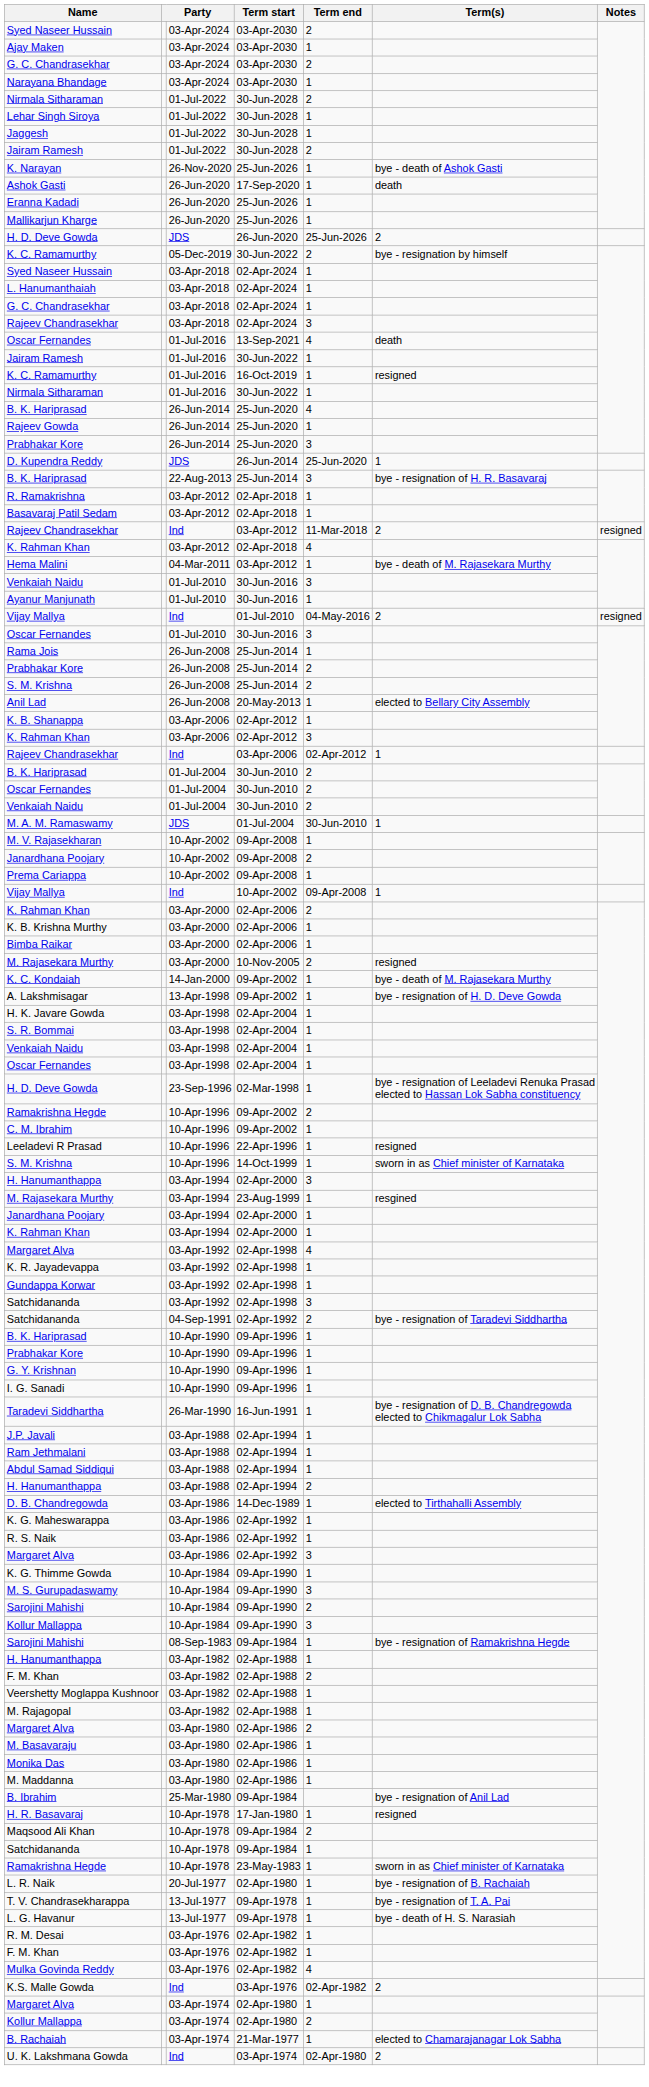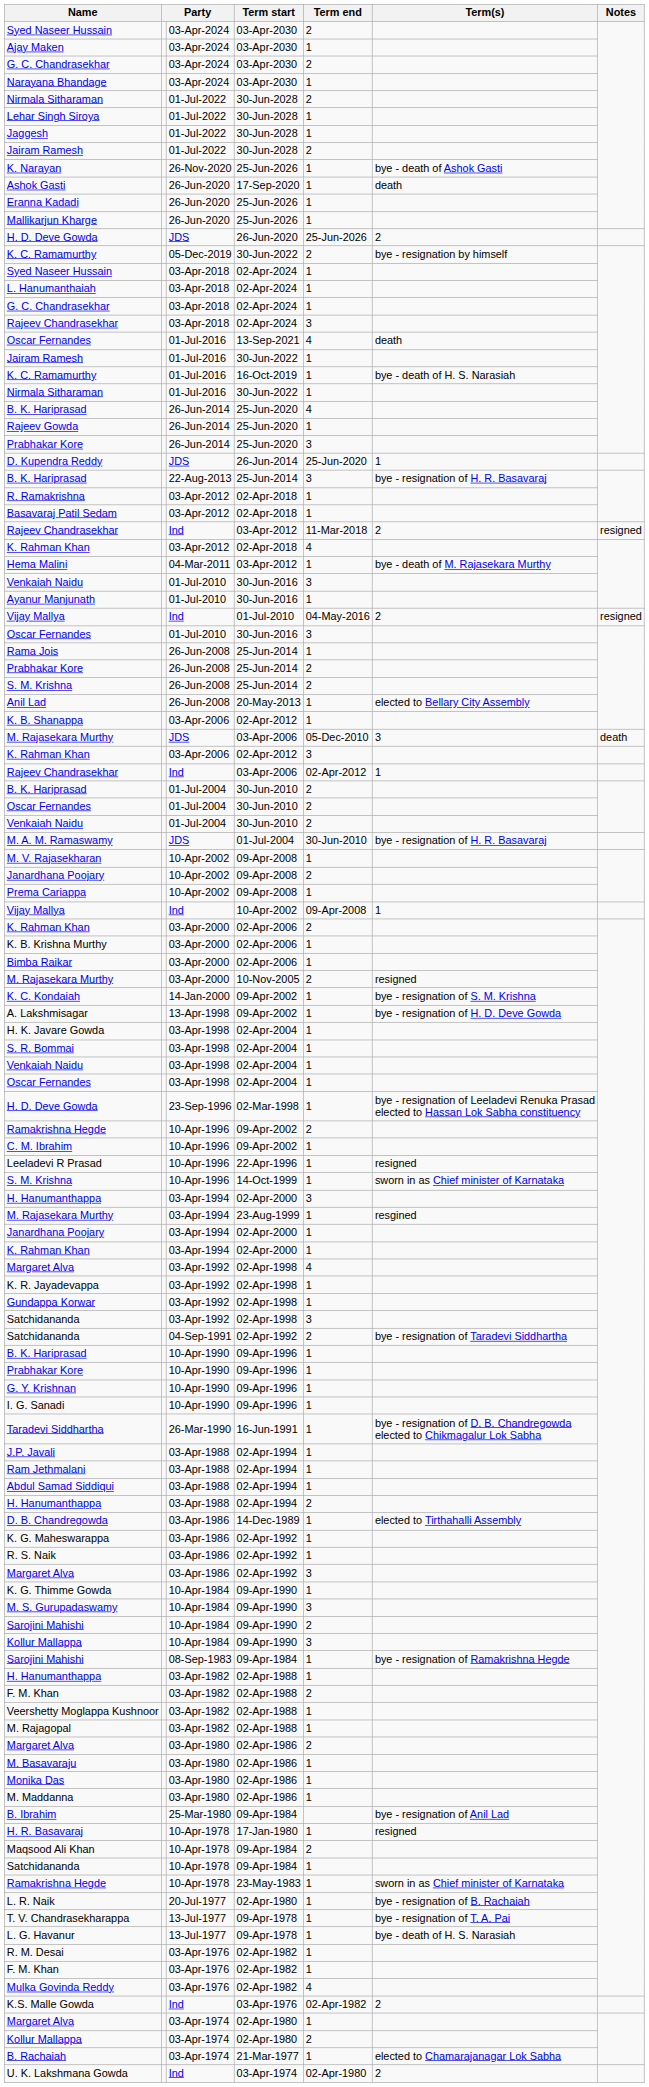(396, 375) resigned -> (445, 375) bye - death of H. S. Narasiah
+ row: (60, 737)
(378, 824) 1 -> (461, 841) bye - resignation of H. R. Basavaraj
(463, 979) bye - death of M. Rajasekara Murthy -> (455, 996) bye - resignation of S. M. Krishna
